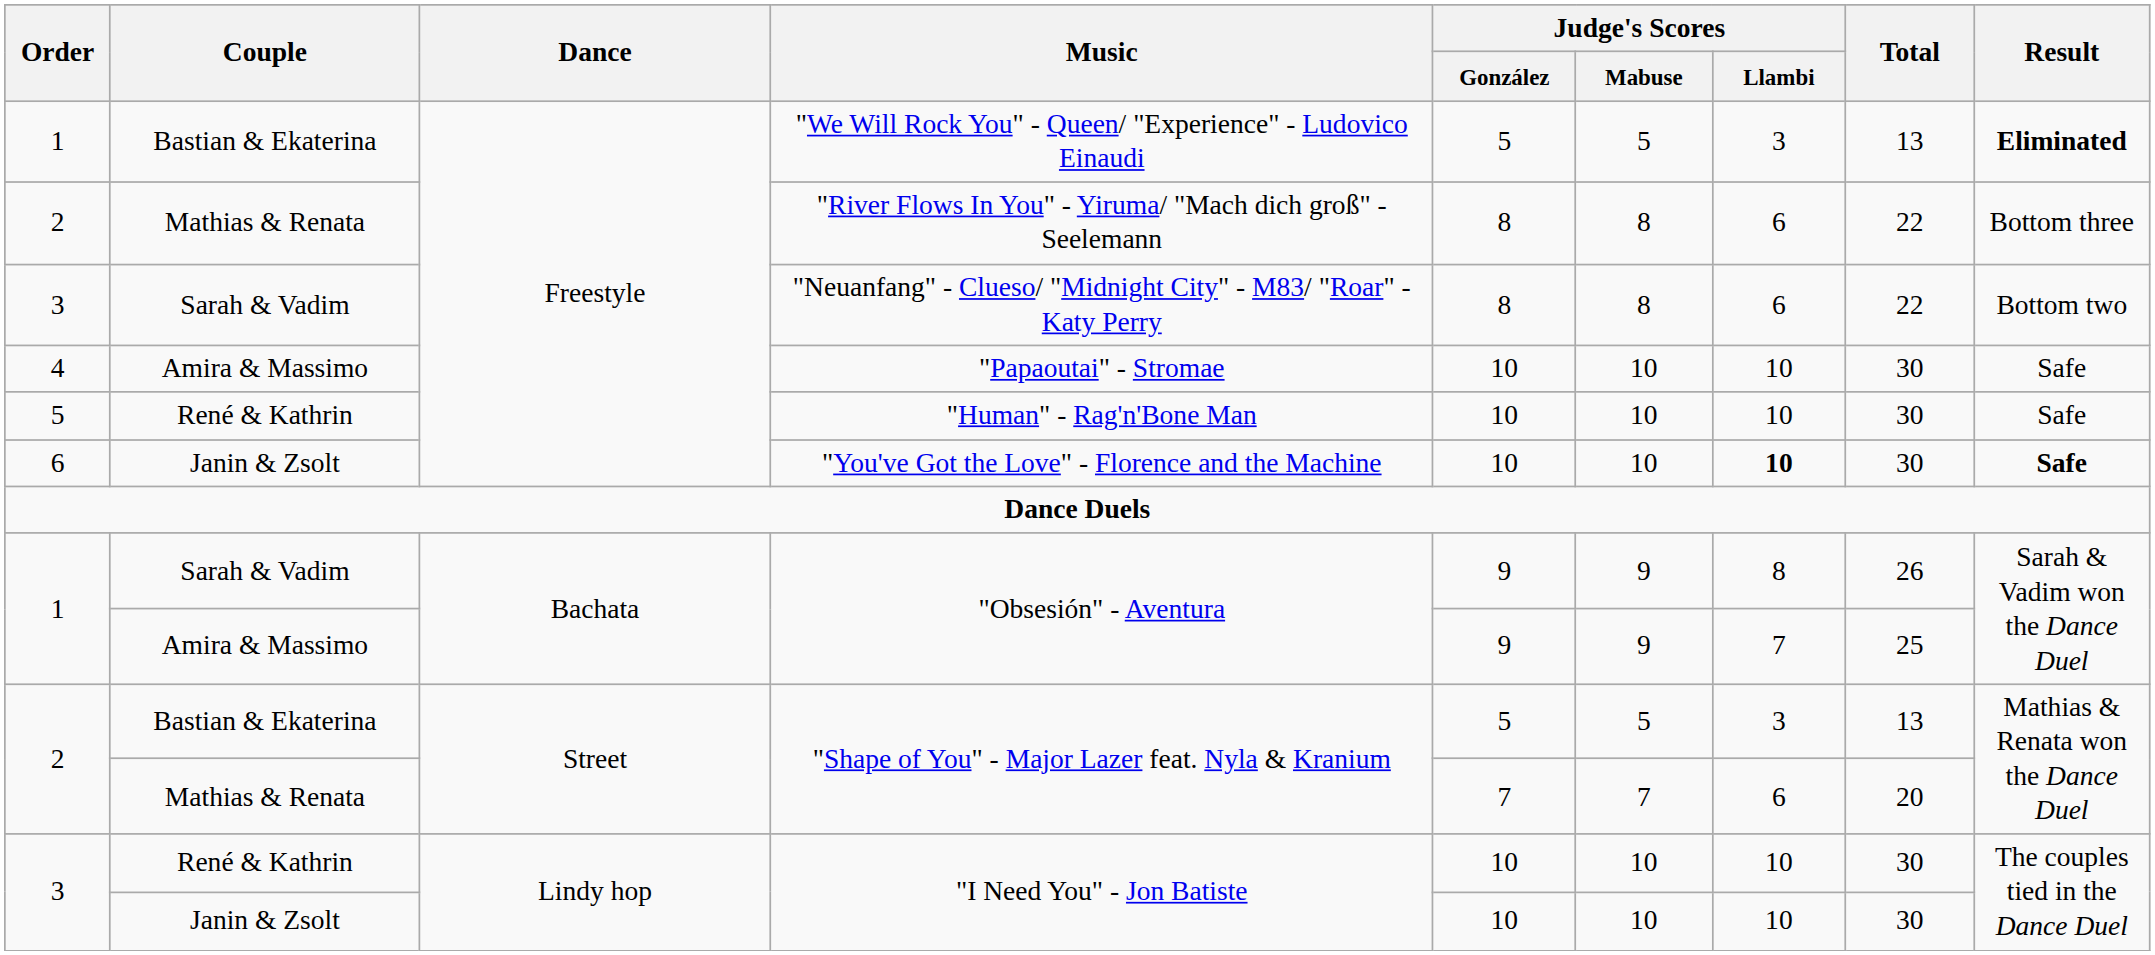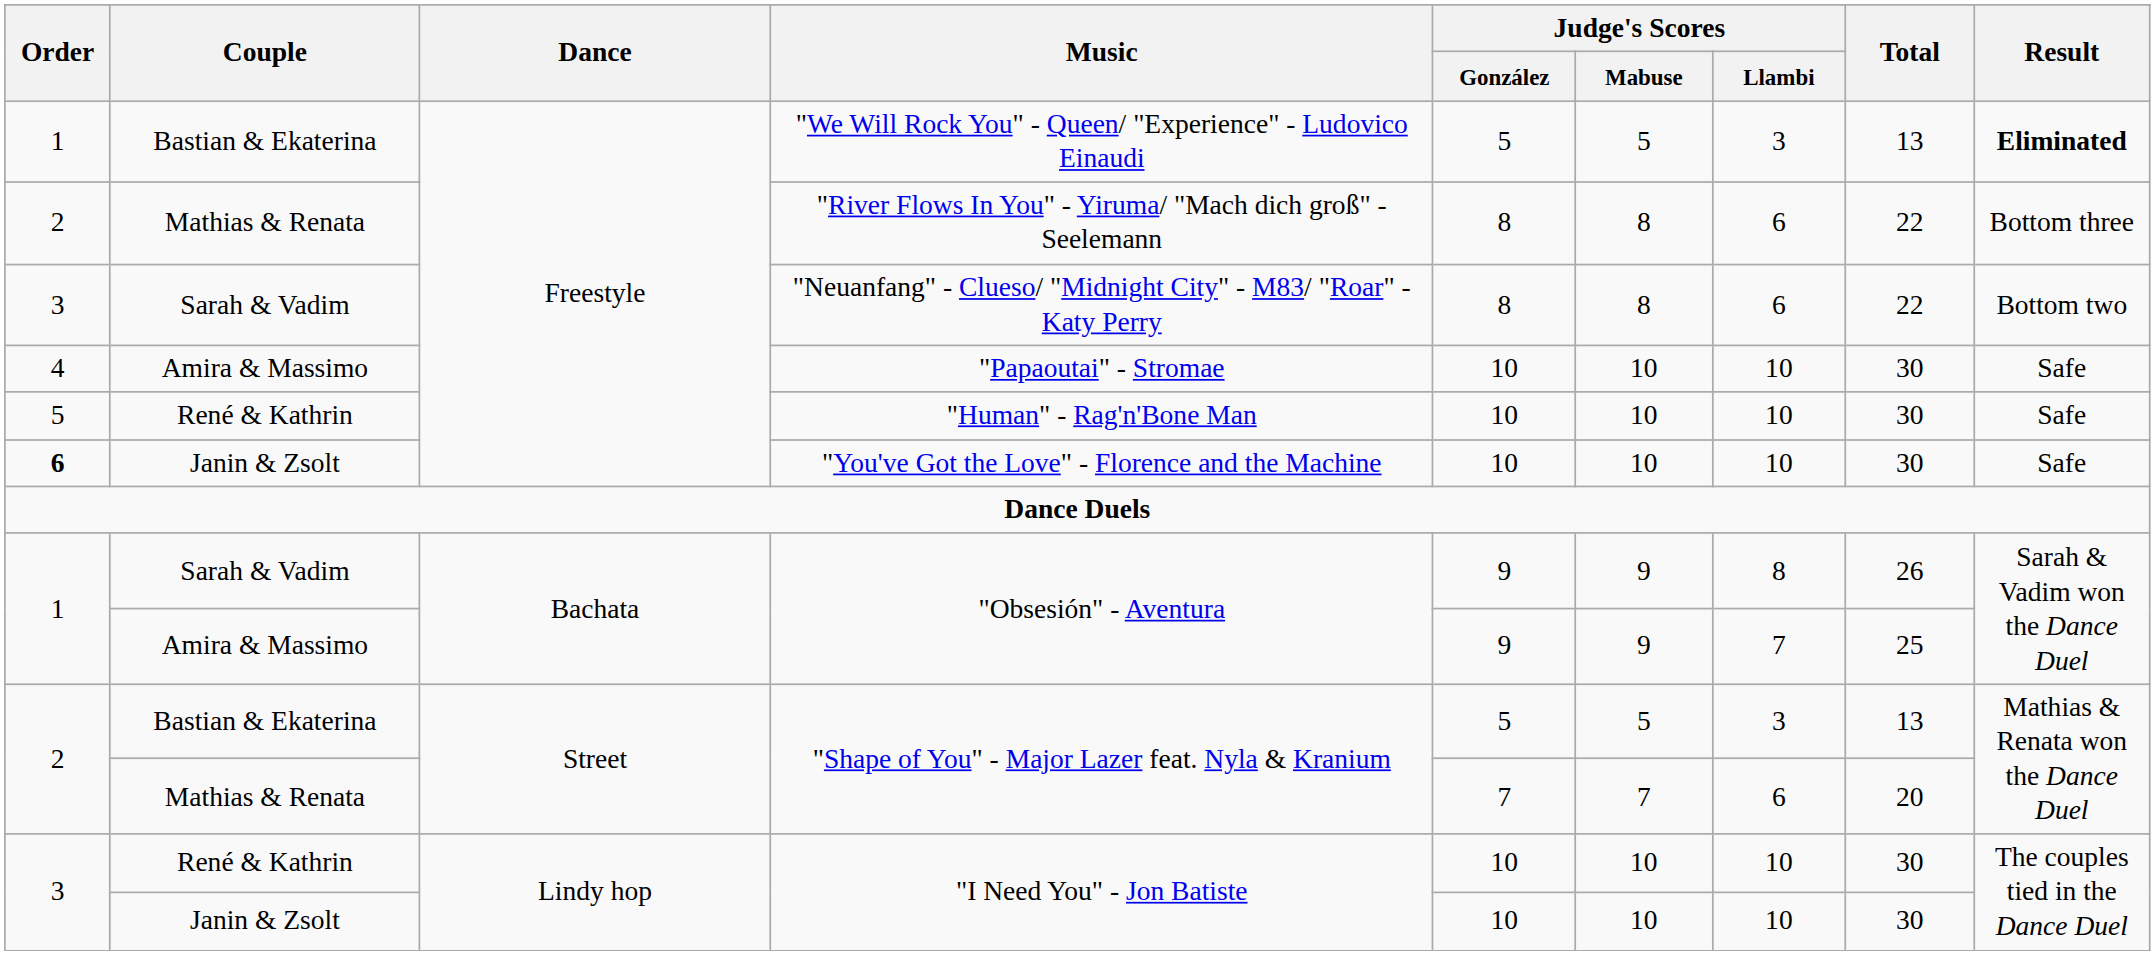(58, 462) normal -> (58, 462) bold
(1779, 462) bold -> (1779, 462) normal
(2062, 462) bold -> (2062, 462) normal
